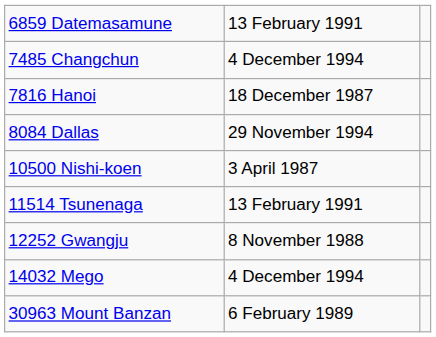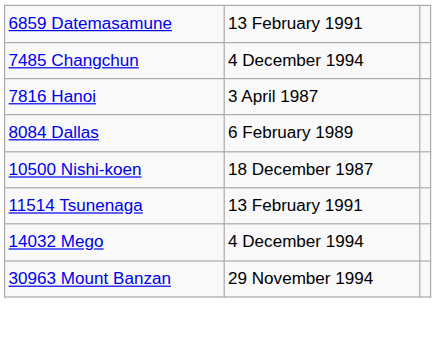(301, 95) 18 December 1987 -> (273, 96) 3 April 1987
(301, 132) 29 November 1994 -> (291, 132) 6 February 1989
(273, 168) 3 April 1987 -> (301, 169) 18 December 1987
- row: (68, 240)
(291, 313) 6 February 1989 -> (301, 278) 29 November 1994
